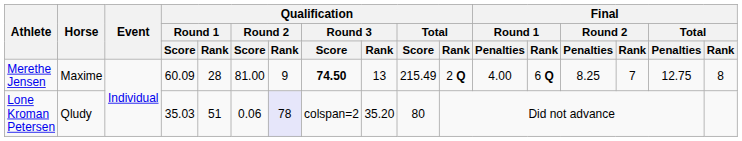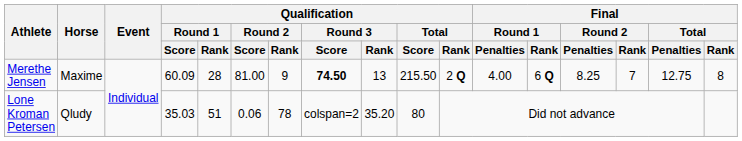(418, 75) 215.49 -> (418, 75) 215.50
(285, 114) lavender background -> (285, 114) no background
